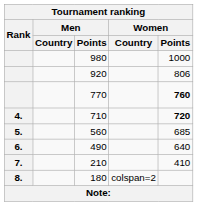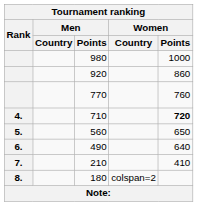(182, 74) 806 -> (182, 74) 860
(182, 95) bold -> (182, 95) normal
(182, 131) 685 -> (182, 131) 650
